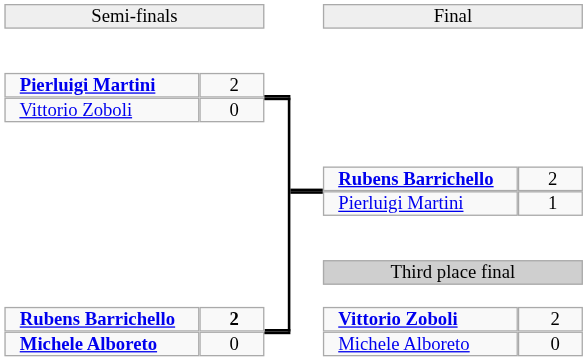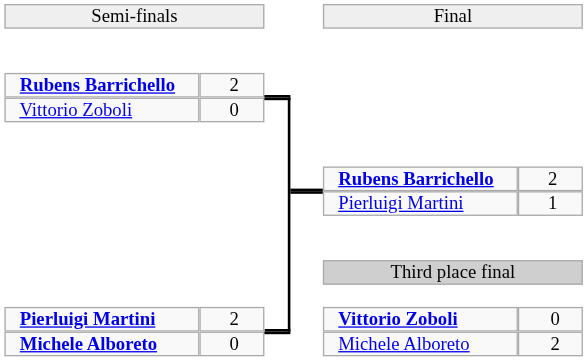(81, 85) Pierluigi Martini -> (90, 85) Rubens Barrichello
(90, 319) Rubens Barrichello -> (81, 319) Pierluigi Martini
(232, 319) bold -> (232, 319) normal
(550, 319) 2 -> (550, 319) 0
(550, 344) 0 -> (550, 344) 2
